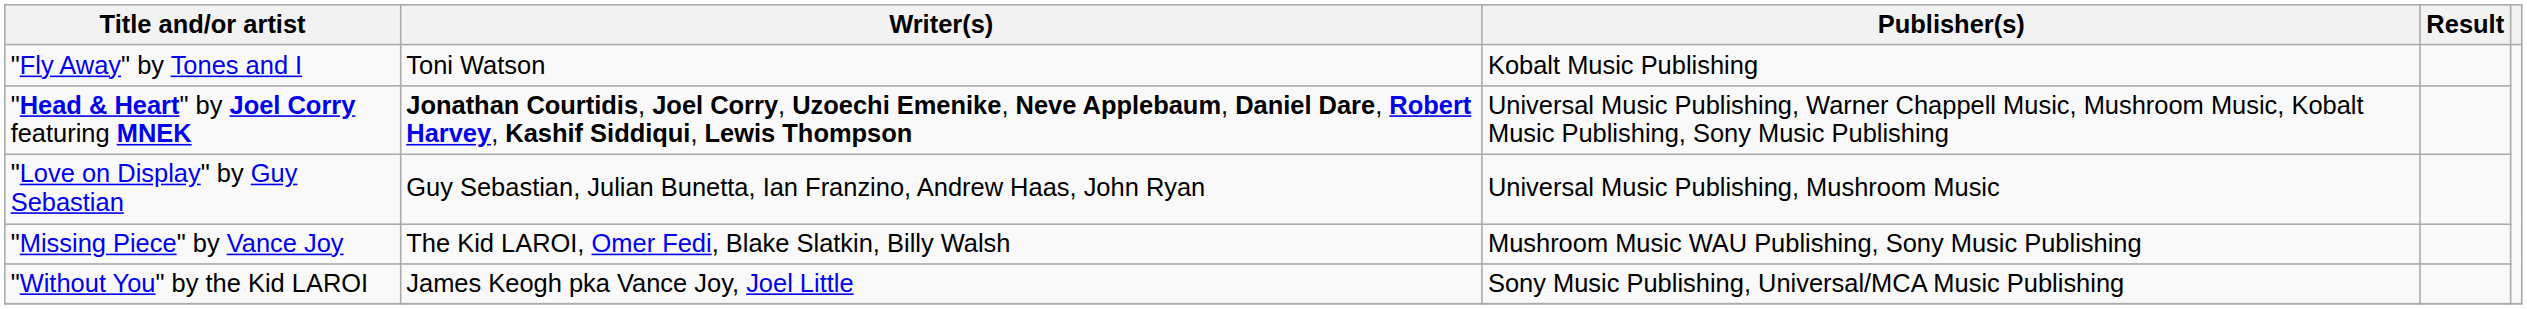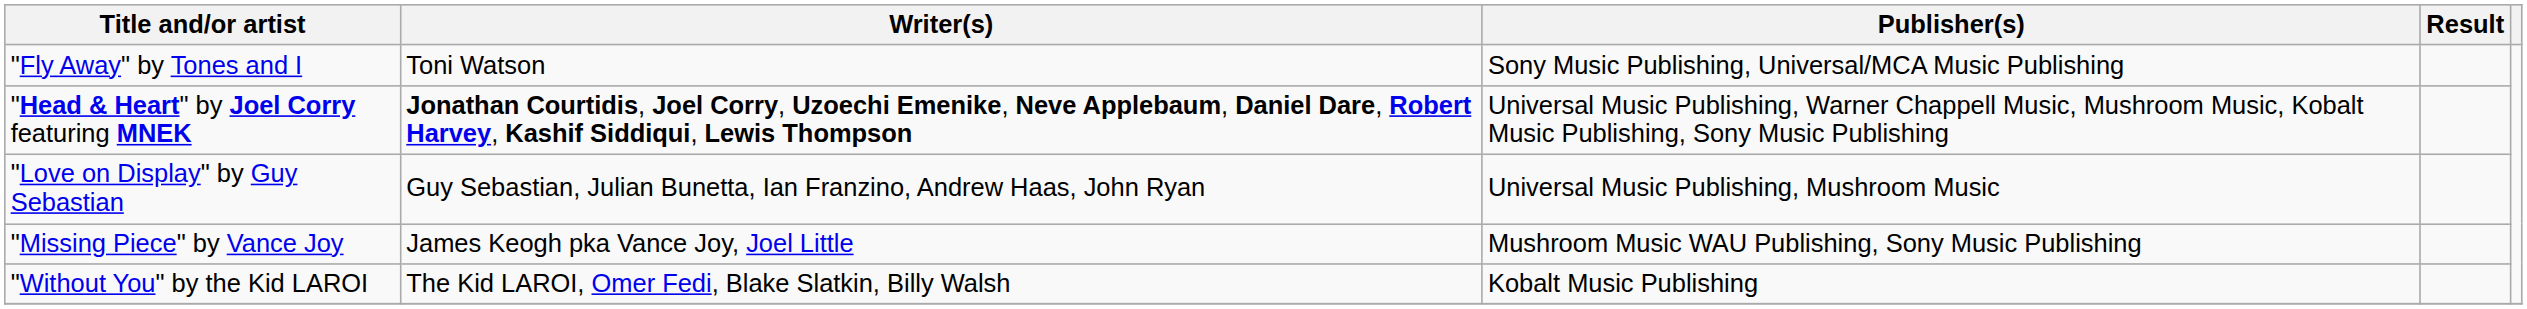(1623, 65) Kobalt Music Publishing -> (1806, 65) Sony Music Publishing, Universal/MCA Music Publishing
(708, 243) The Kid LAROI, Omer Fedi, Blake Slatkin, Billy Walsh -> (630, 243) James Keogh pka Vance Joy, Joel Little
(630, 283) James Keogh pka Vance Joy, Joel Little -> (708, 283) The Kid LAROI, Omer Fedi, Blake Slatkin, Billy Walsh
(1806, 283) Sony Music Publishing, Universal/MCA Music Publishing -> (1623, 283) Kobalt Music Publishing
